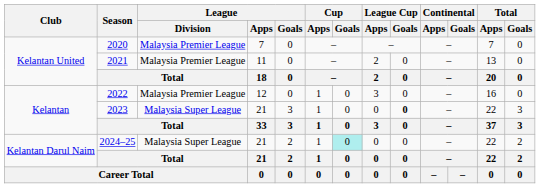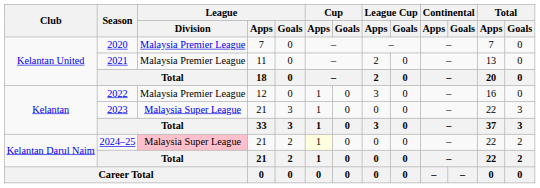(405, 110) bold -> (405, 110) normal
(193, 142) no background -> (193, 142) pink background
(319, 142) no background -> (319, 142) lightyellow background
(347, 142) paleturquoise background -> (347, 142) no background
